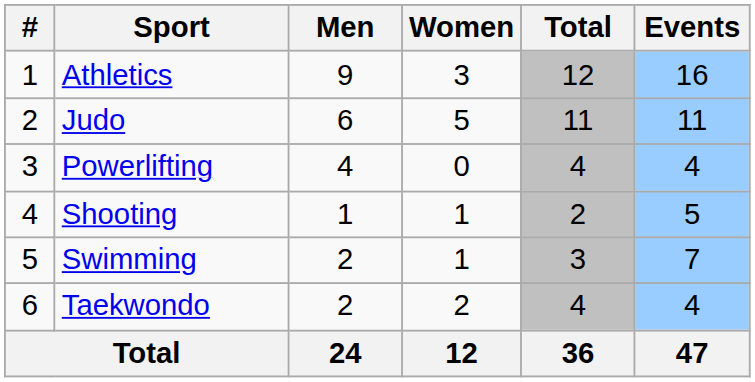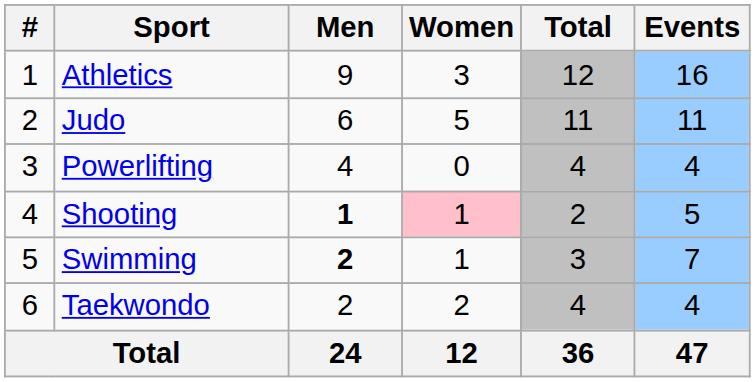(345, 213) normal -> (345, 213) bold
(462, 213) no background -> (462, 213) pink background
(345, 259) normal -> (345, 259) bold
